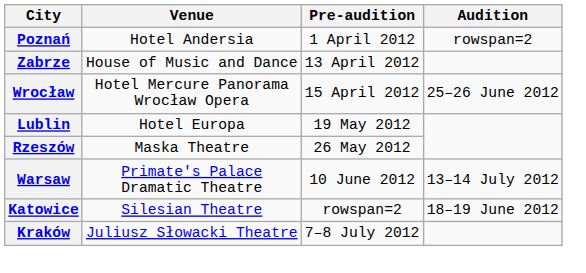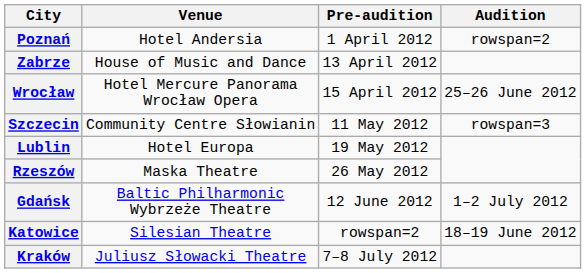+ row: (44, 125)
- row: (44, 179)
+ row: (44, 202)
